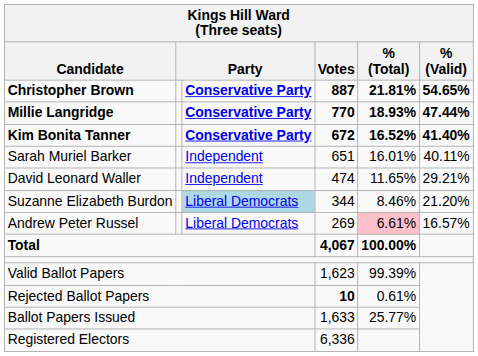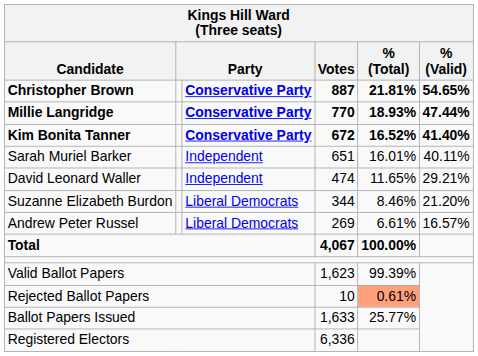(242, 201) lightblue background -> (242, 201) no background
(396, 223) pink background -> (396, 223) no background
(347, 296) bold -> (347, 296) normal
(396, 296) no background -> (396, 296) lightsalmon background
